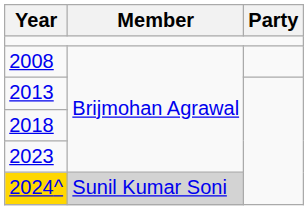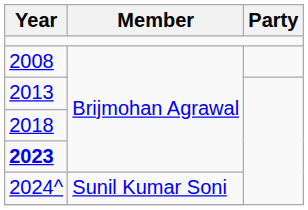(31, 156) normal -> (31, 156) bold
(36, 188) gold background -> (36, 188) no background
(150, 188) lightgrey background -> (150, 188) no background
